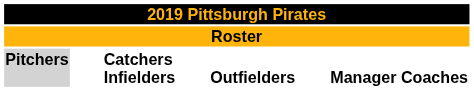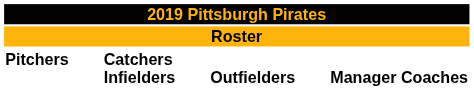(37, 59) lightgrey background -> (37, 59) no background
